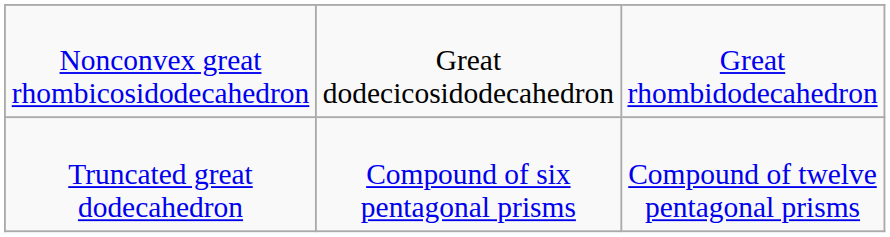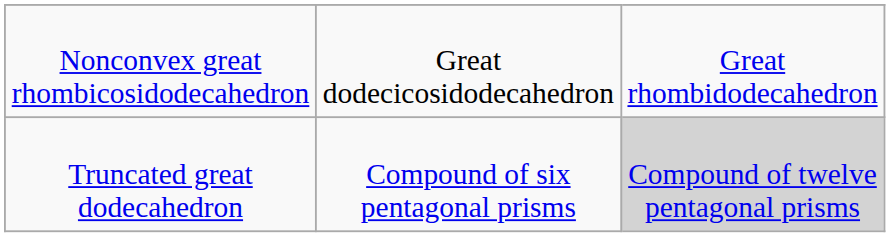(753, 190) no background -> (753, 190) lightgrey background
